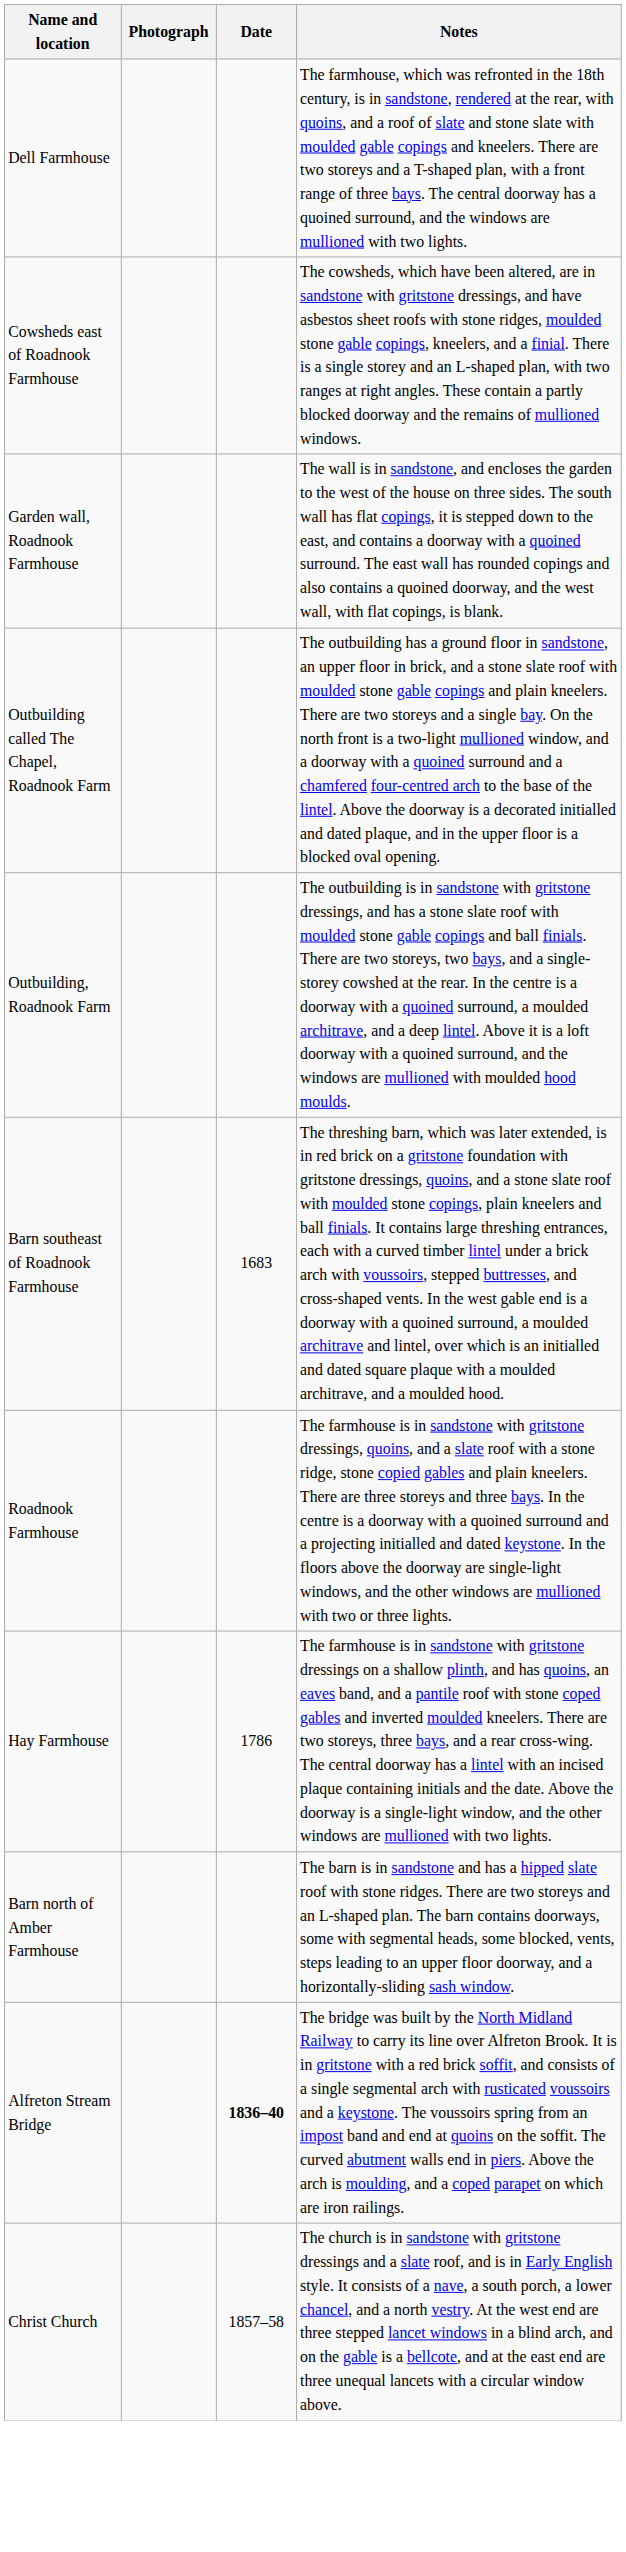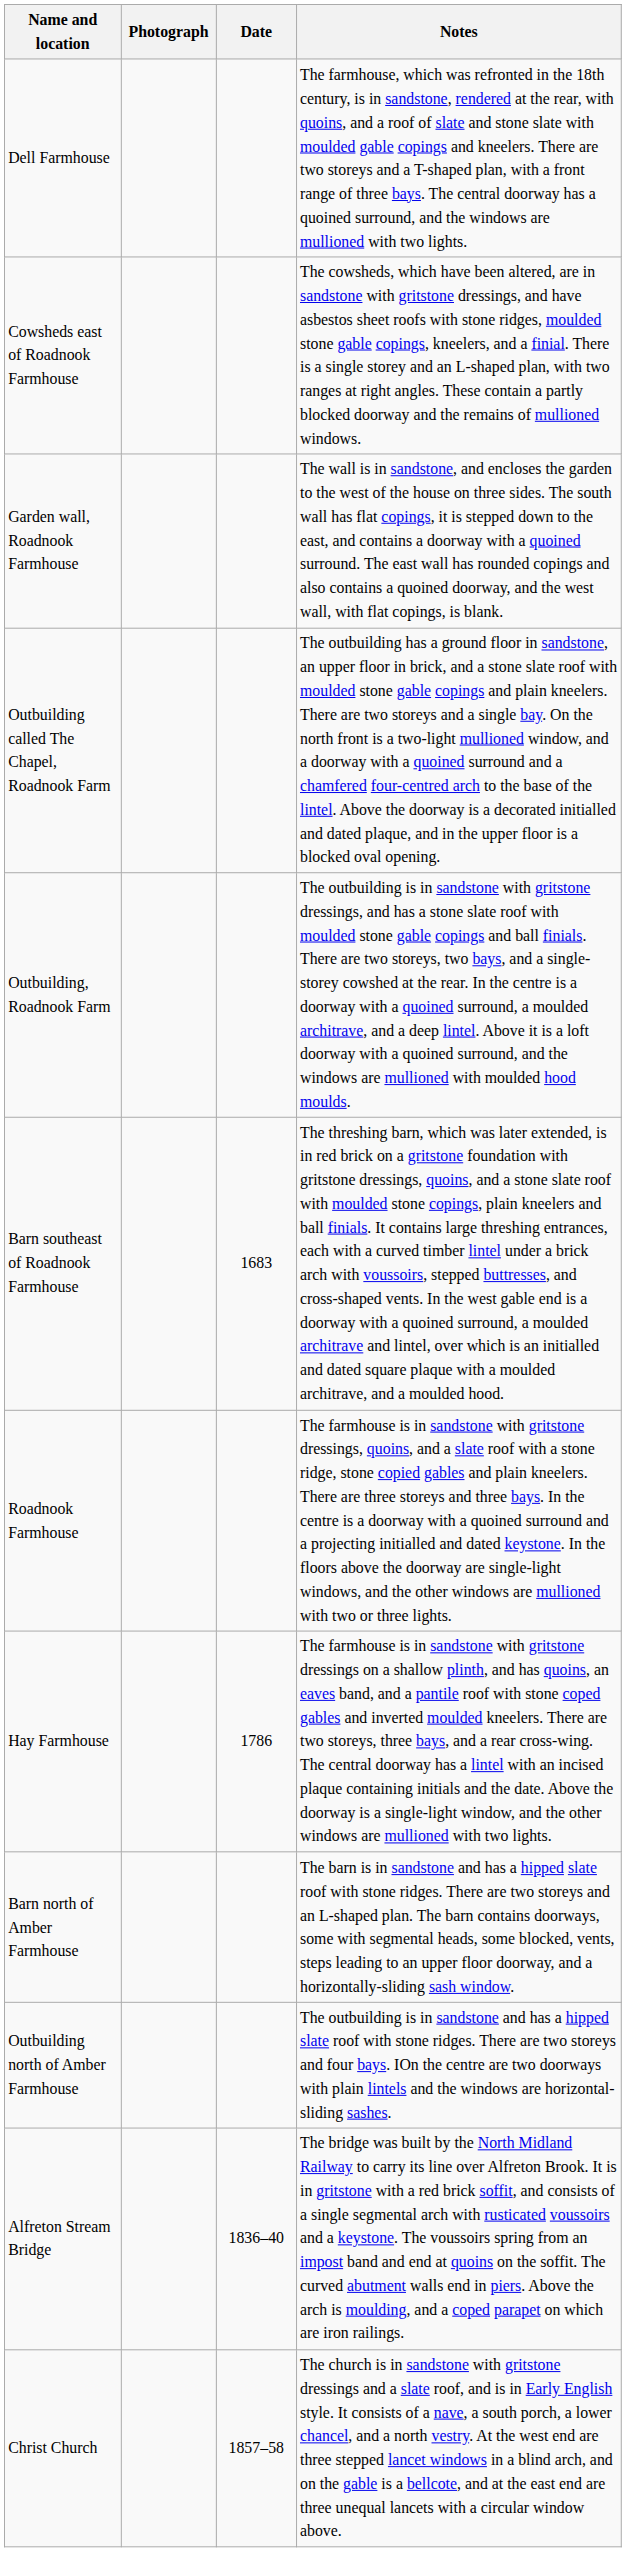+ row: (57, 2065)
(256, 2112) bold -> (256, 2238) normal
